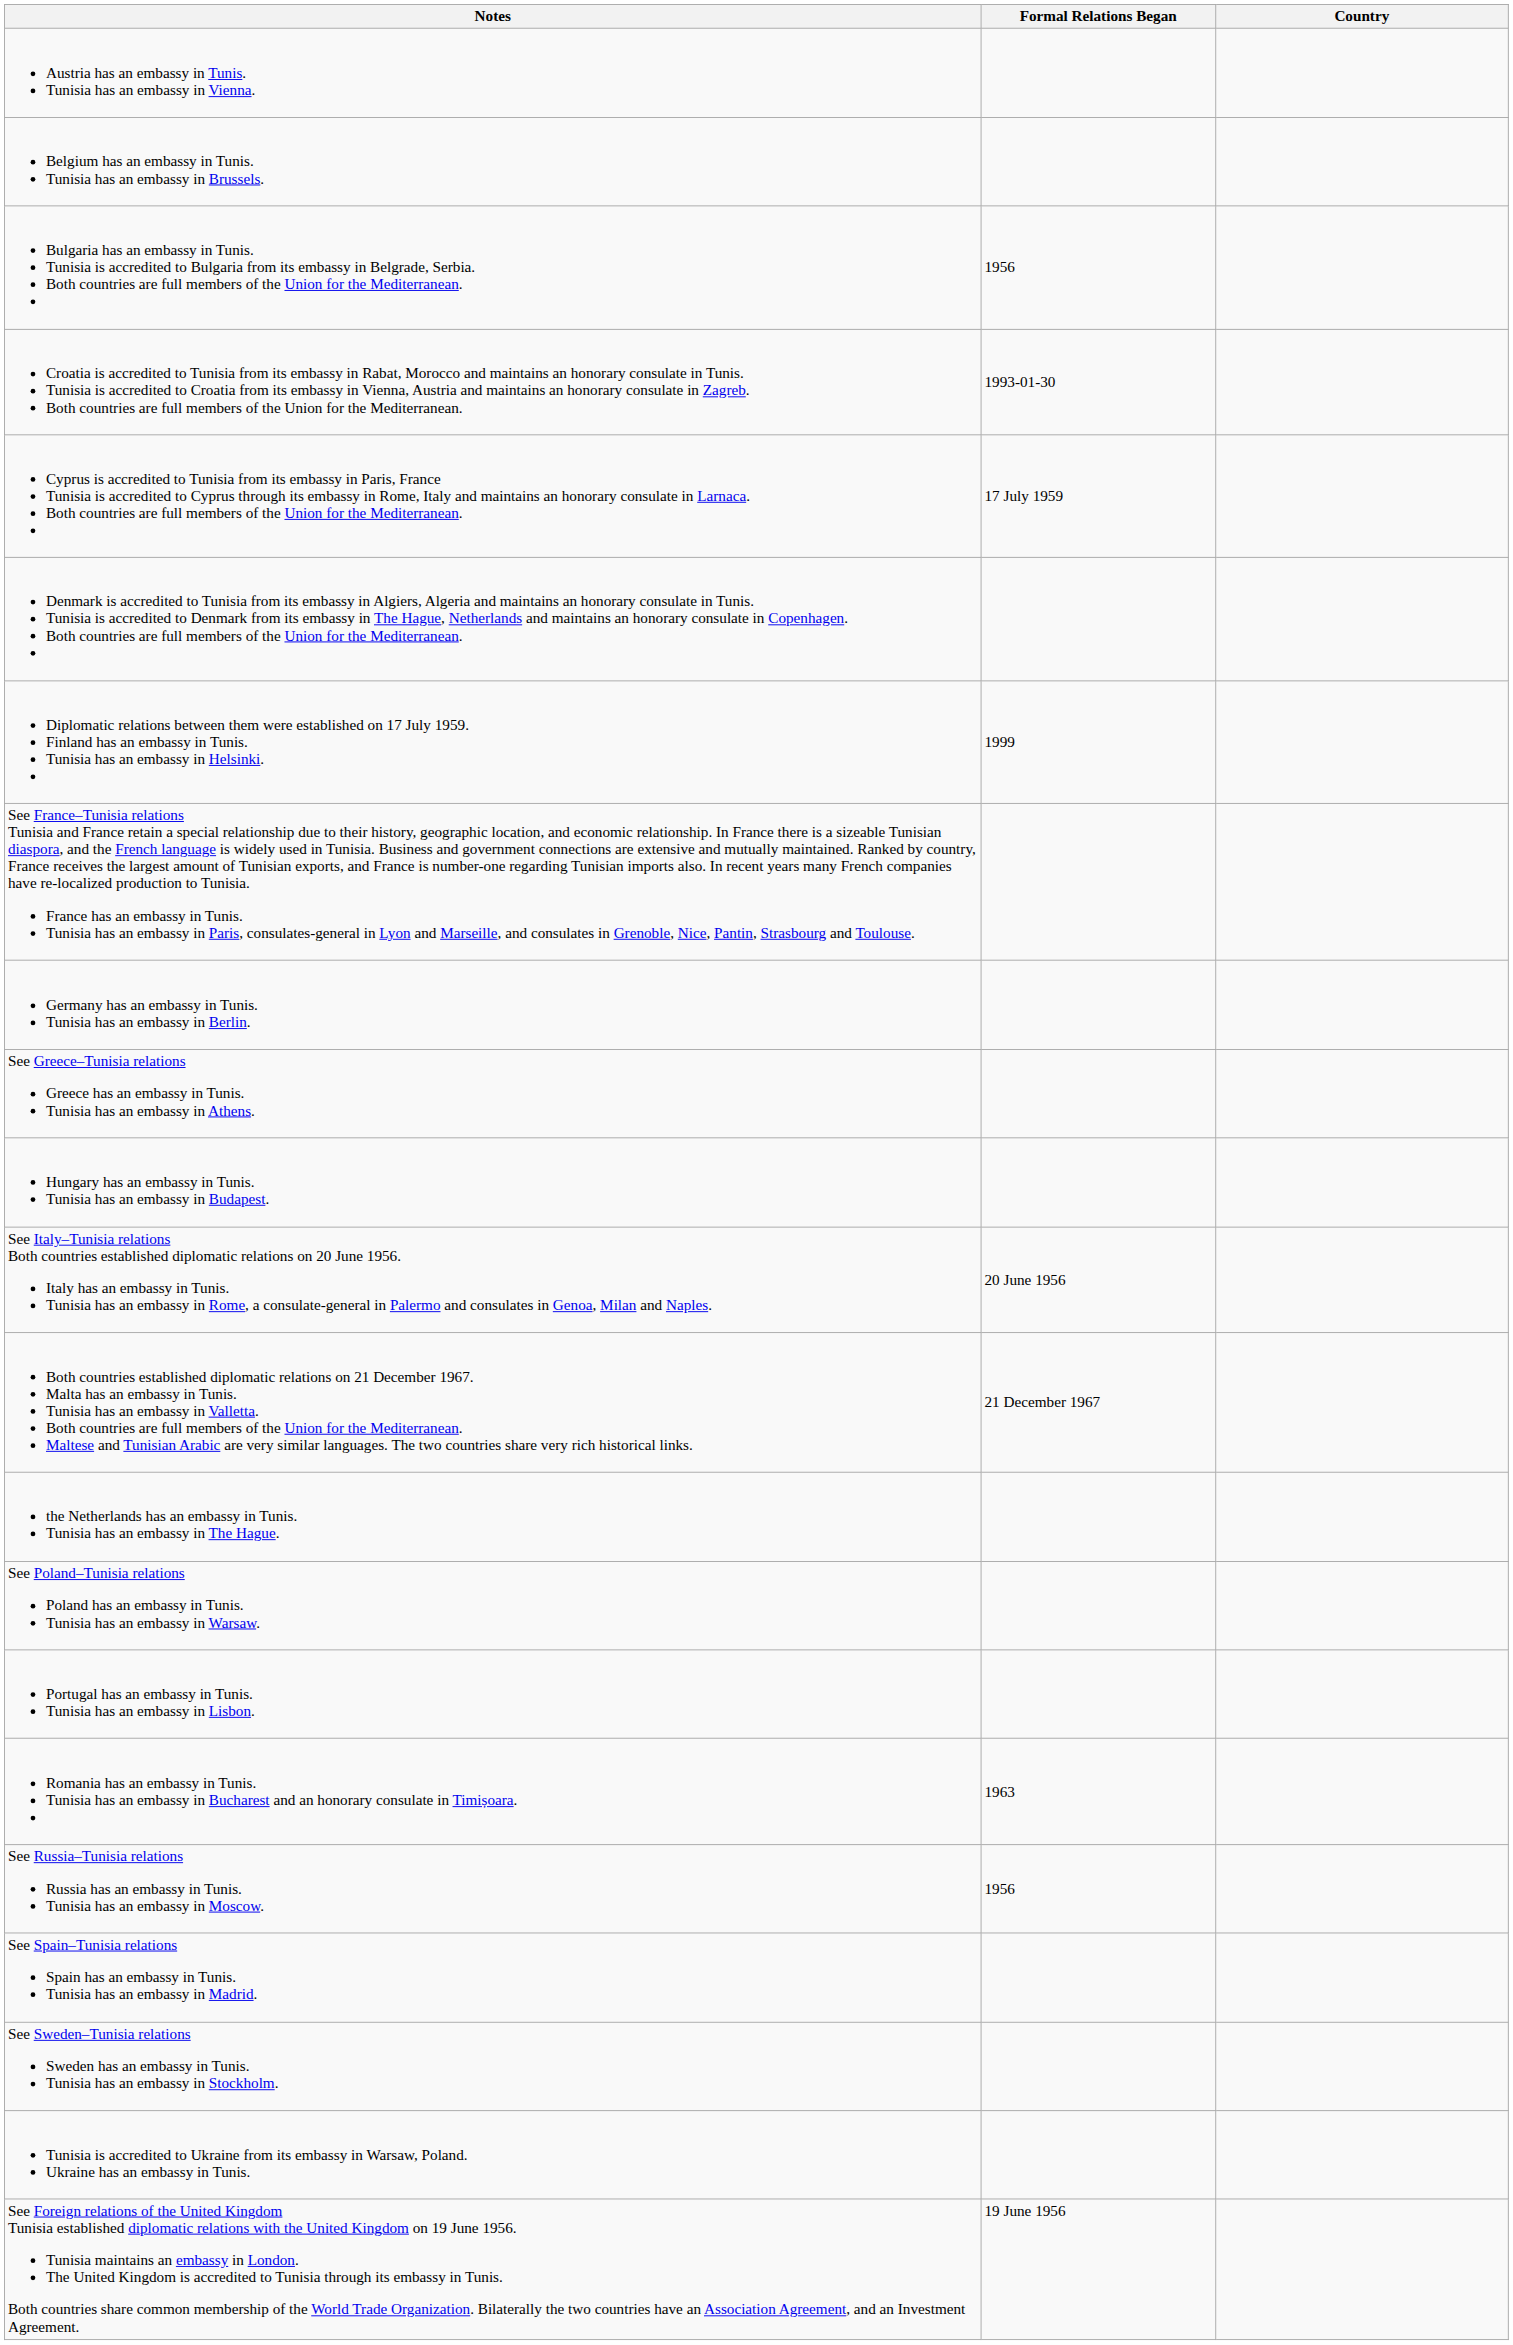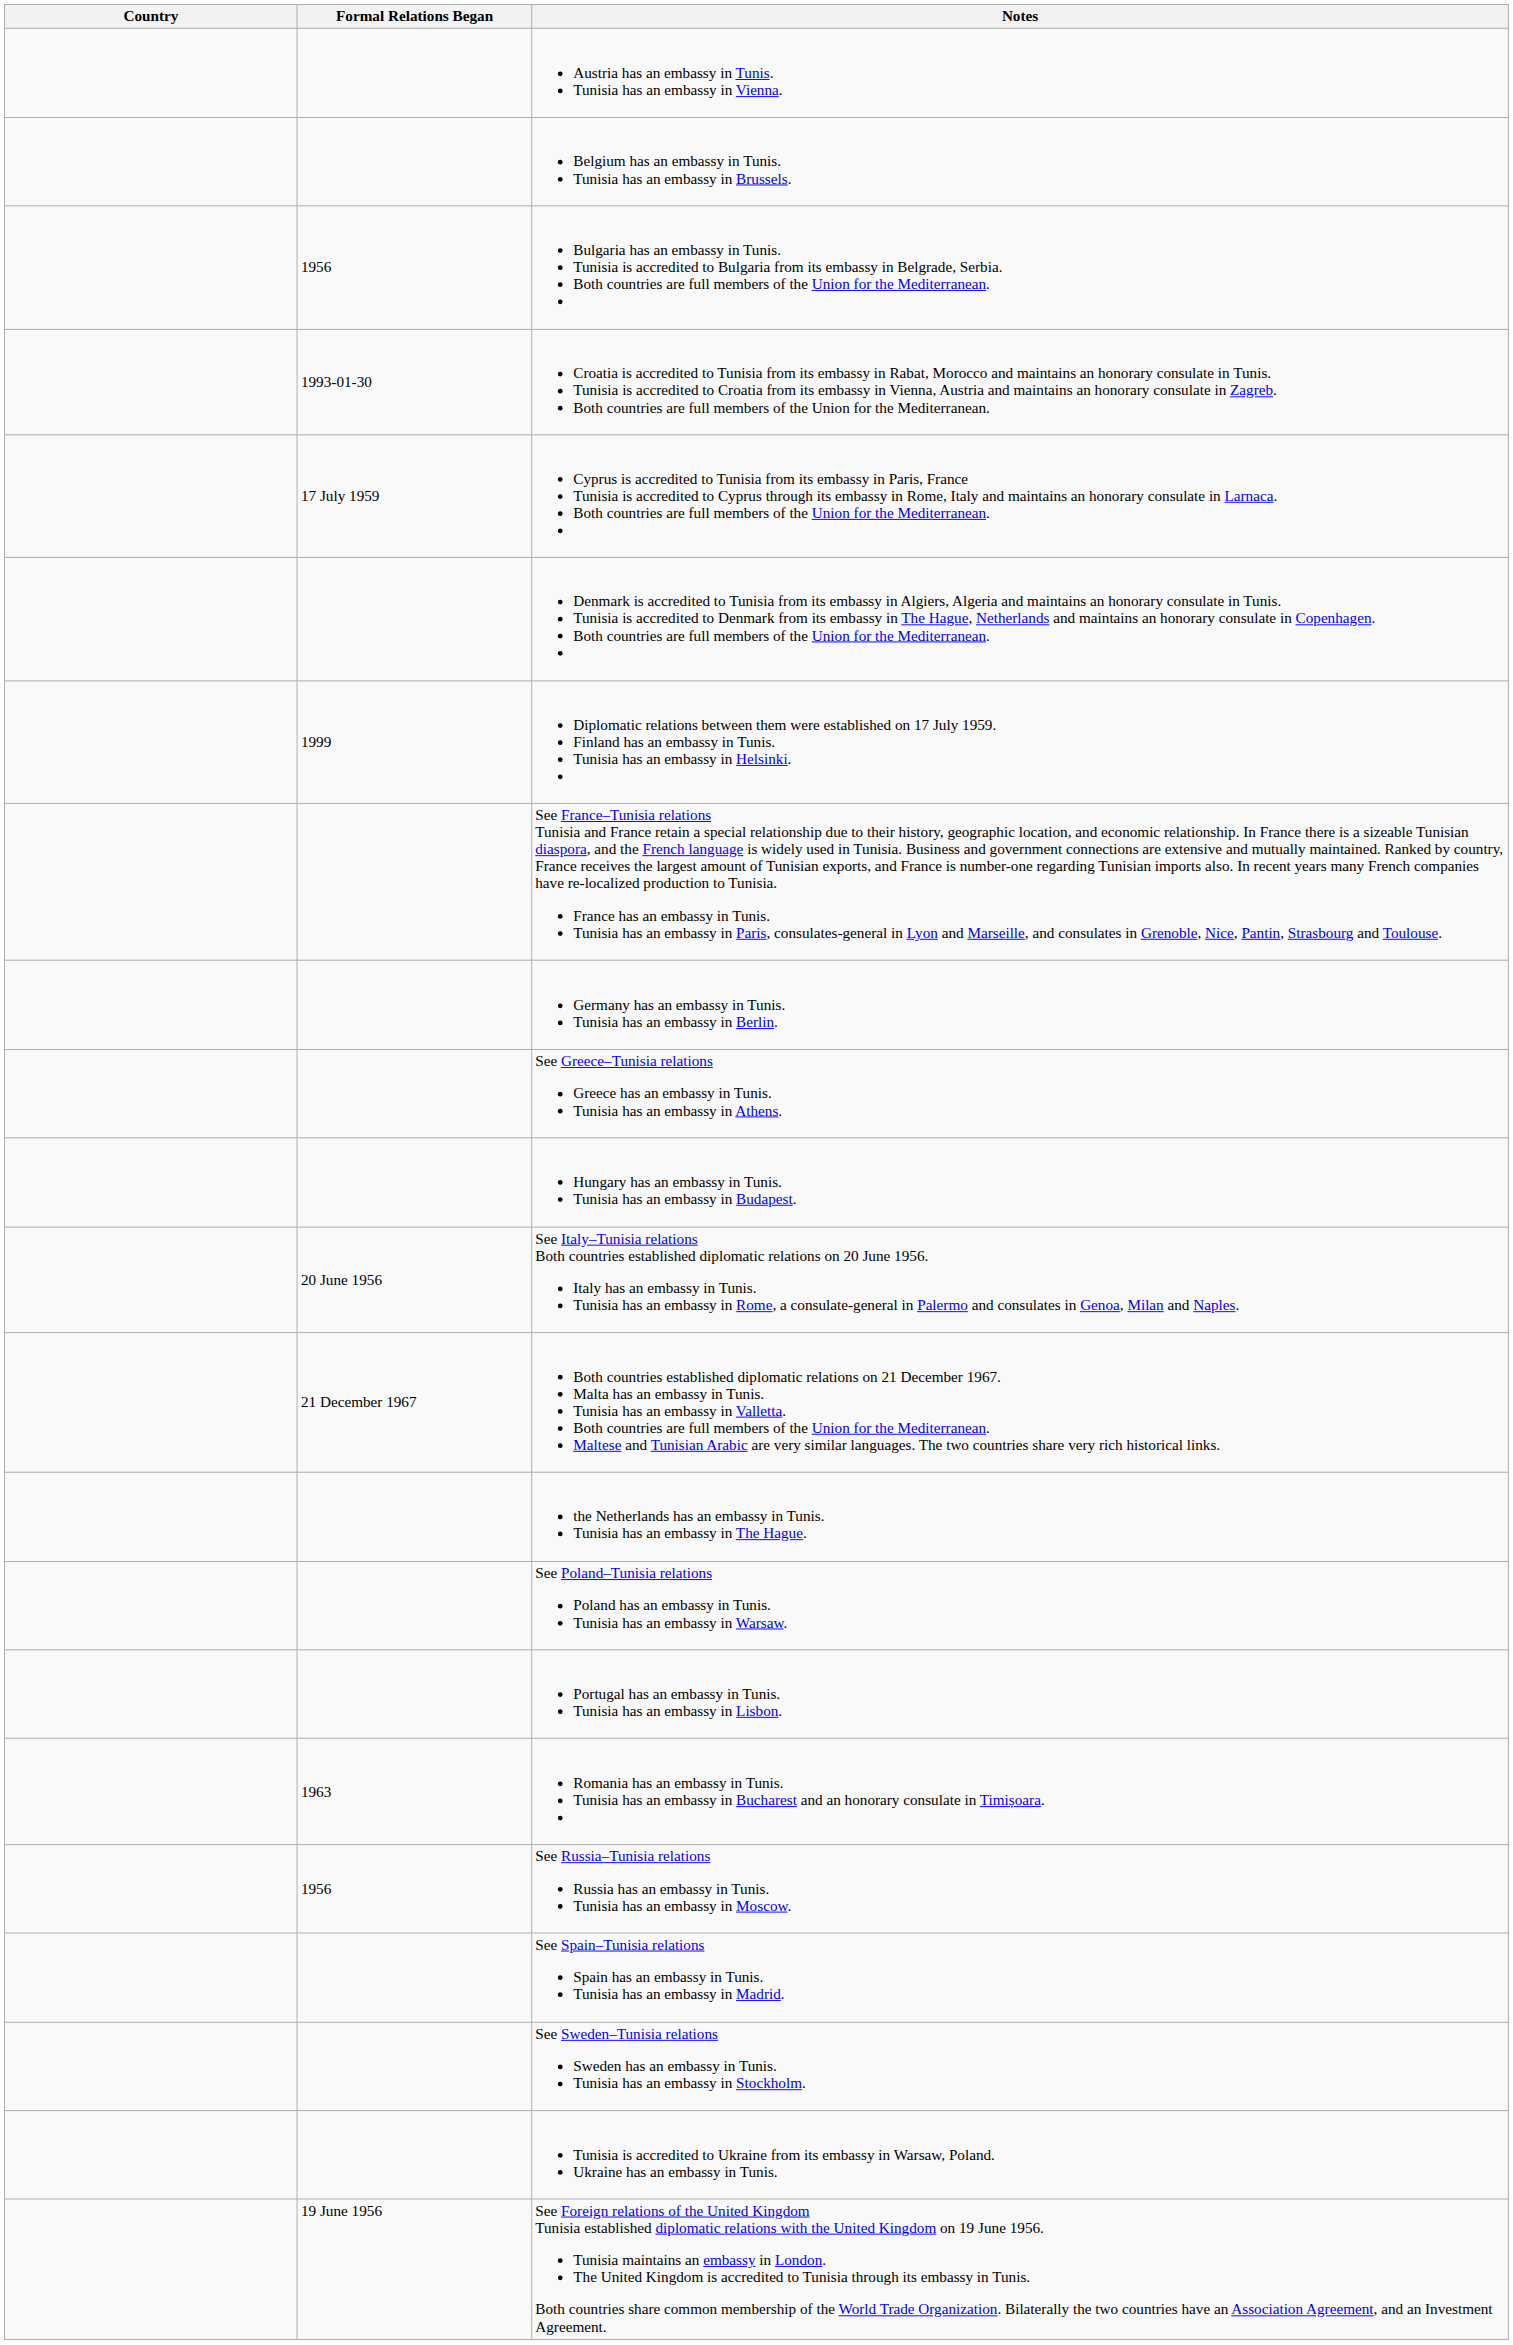columns swapped: (1362, 16) <-> (493, 16)
